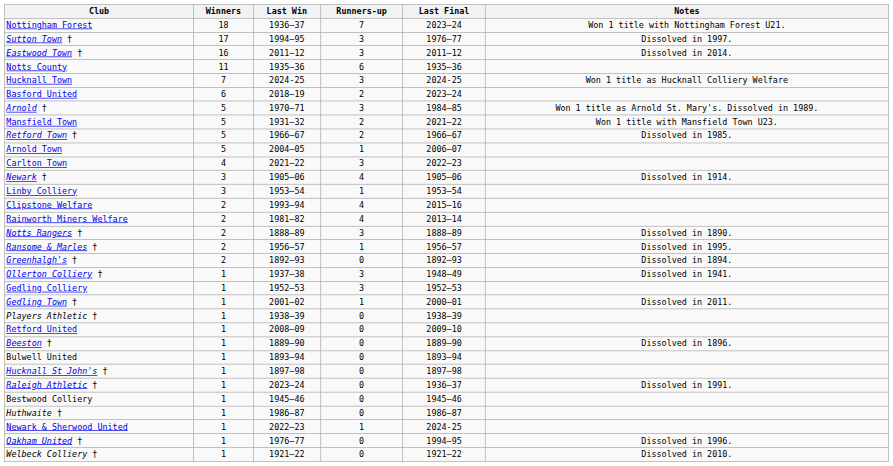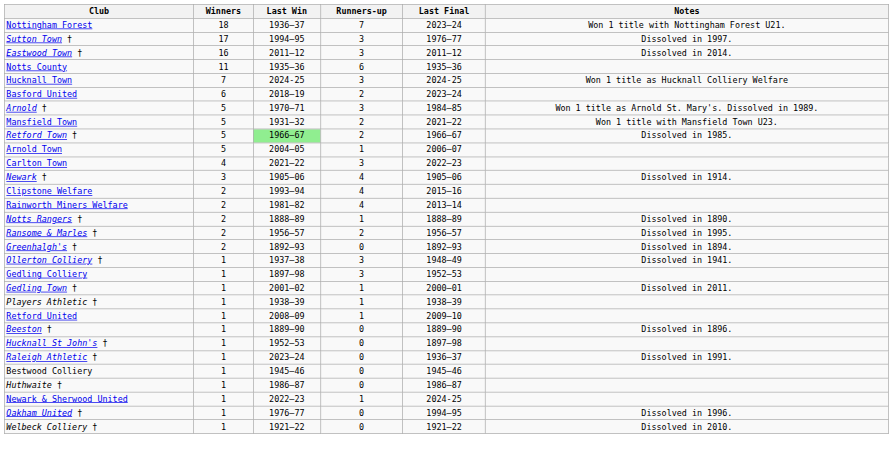(287, 136) no background -> (287, 136) lightgreen background
- row: (42, 191)
(362, 233) 3 -> (362, 219) 1
(362, 247) 1 -> (362, 233) 2
(287, 288) 1952–53 -> (287, 274) 1897–98
(362, 316) 0 -> (362, 302) 1
(362, 330) 0 -> (362, 316) 1
- row: (42, 357)
(287, 371) 1897–98 -> (287, 344) 1952–53
